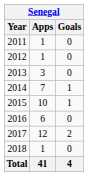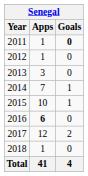(69, 42) normal -> (69, 42) bold
(43, 118) normal -> (43, 118) bold
